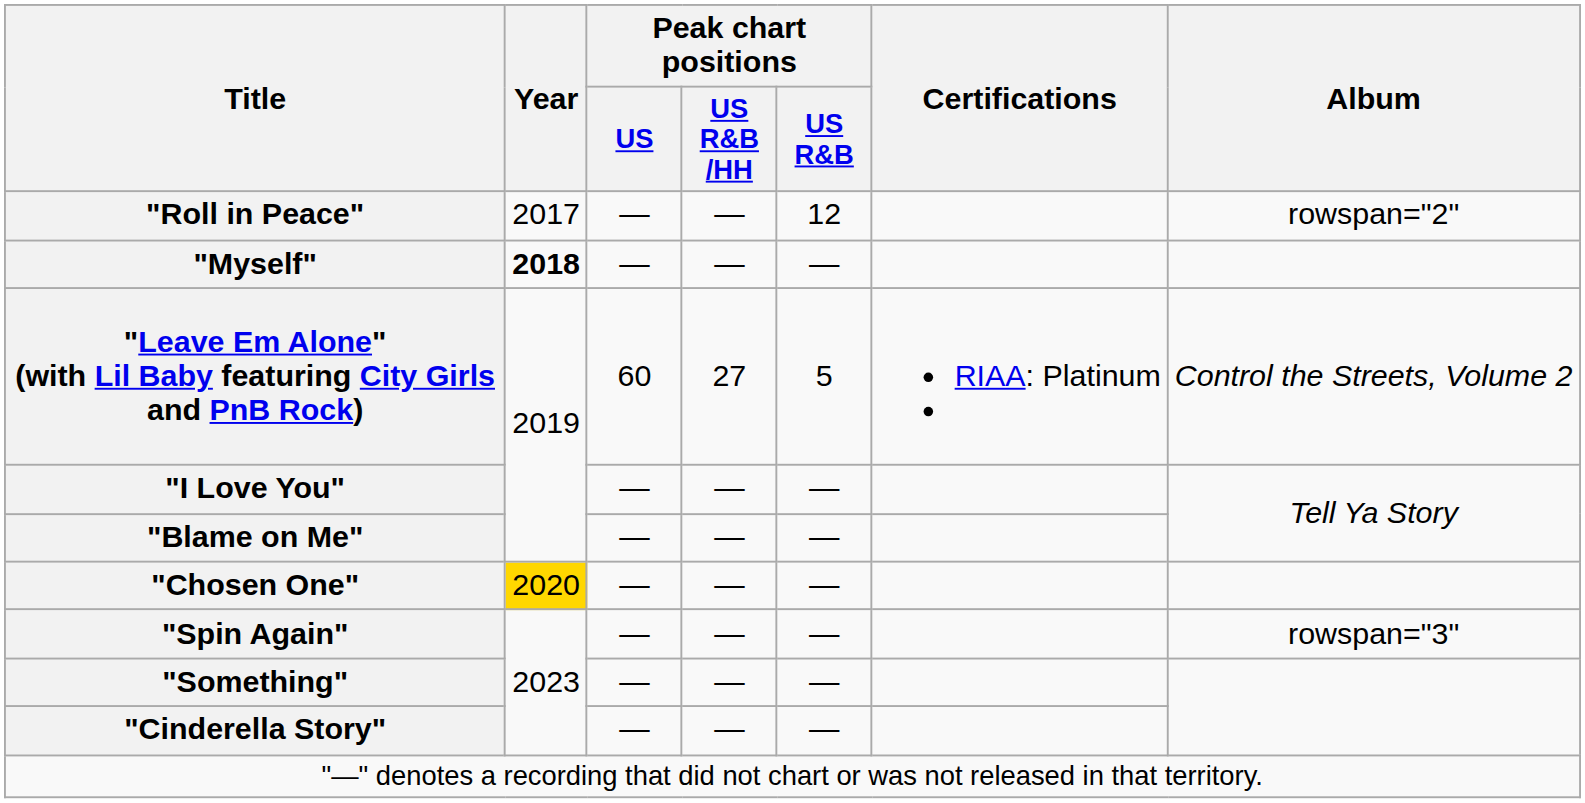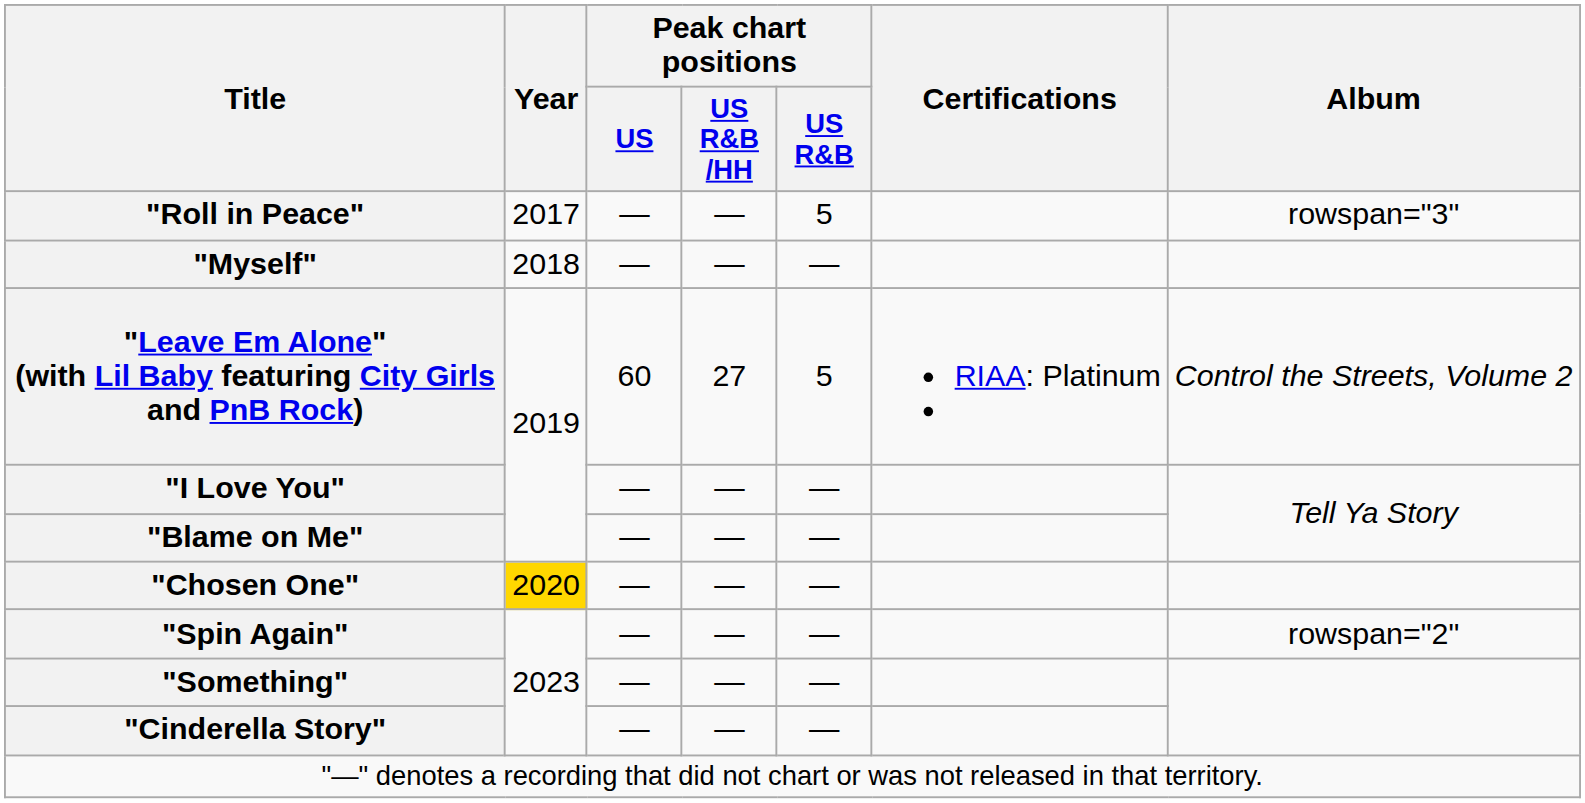(824, 215) 12 -> (824, 215) 5
(1374, 215) rowspan="2" -> (1374, 215) rowspan="3"
(546, 263) bold -> (546, 263) normal
(1374, 633) rowspan="3" -> (1374, 633) rowspan="2"
